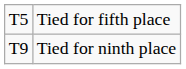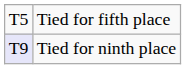(19, 48) no background -> (19, 48) lavender background
